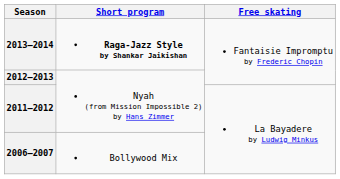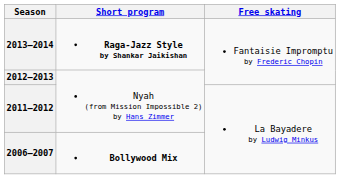(130, 158) normal -> (130, 158) bold
